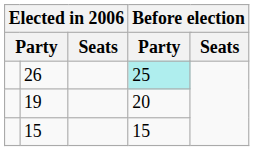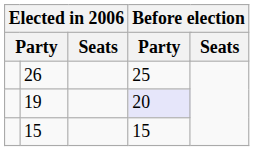(141, 74) paleturquoise background -> (141, 74) no background
(141, 103) no background -> (141, 103) lavender background
